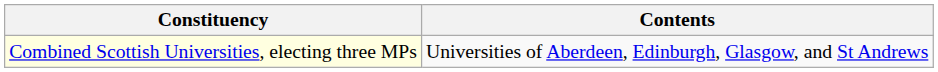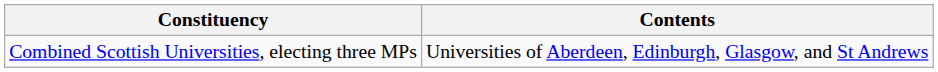(213, 51) lightyellow background -> (213, 51) no background
